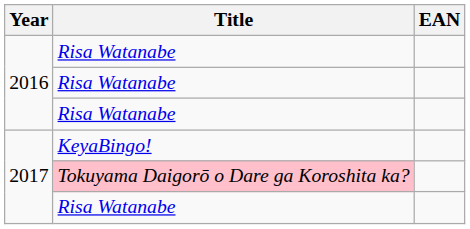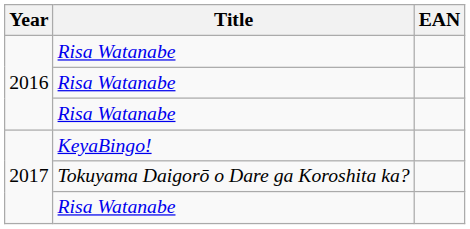(234, 176) pink background -> (234, 176) no background
